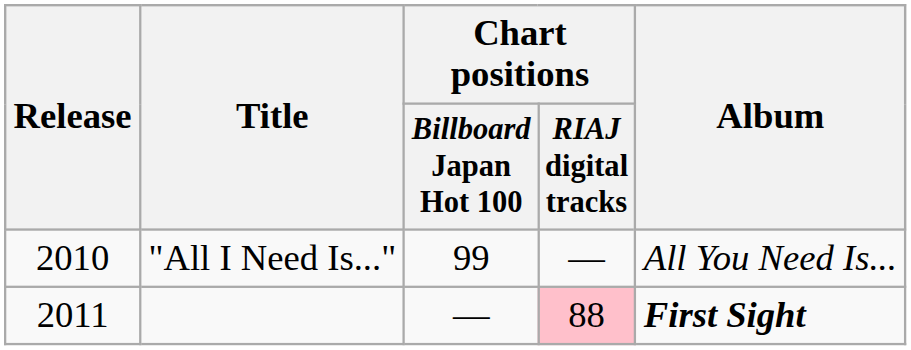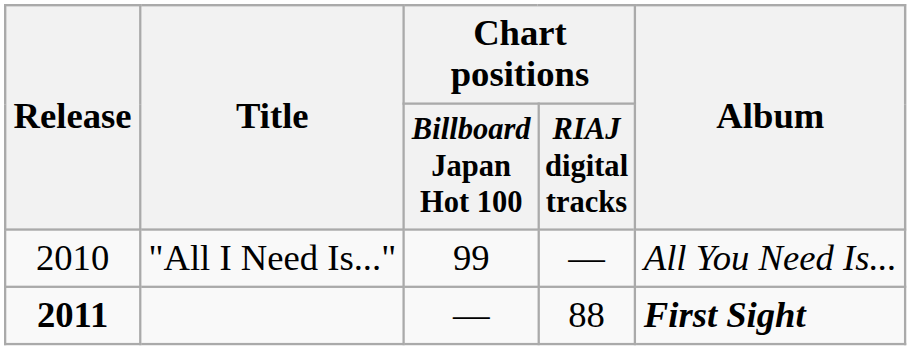(73, 315) normal -> (73, 315) bold
(587, 315) pink background -> (587, 315) no background
